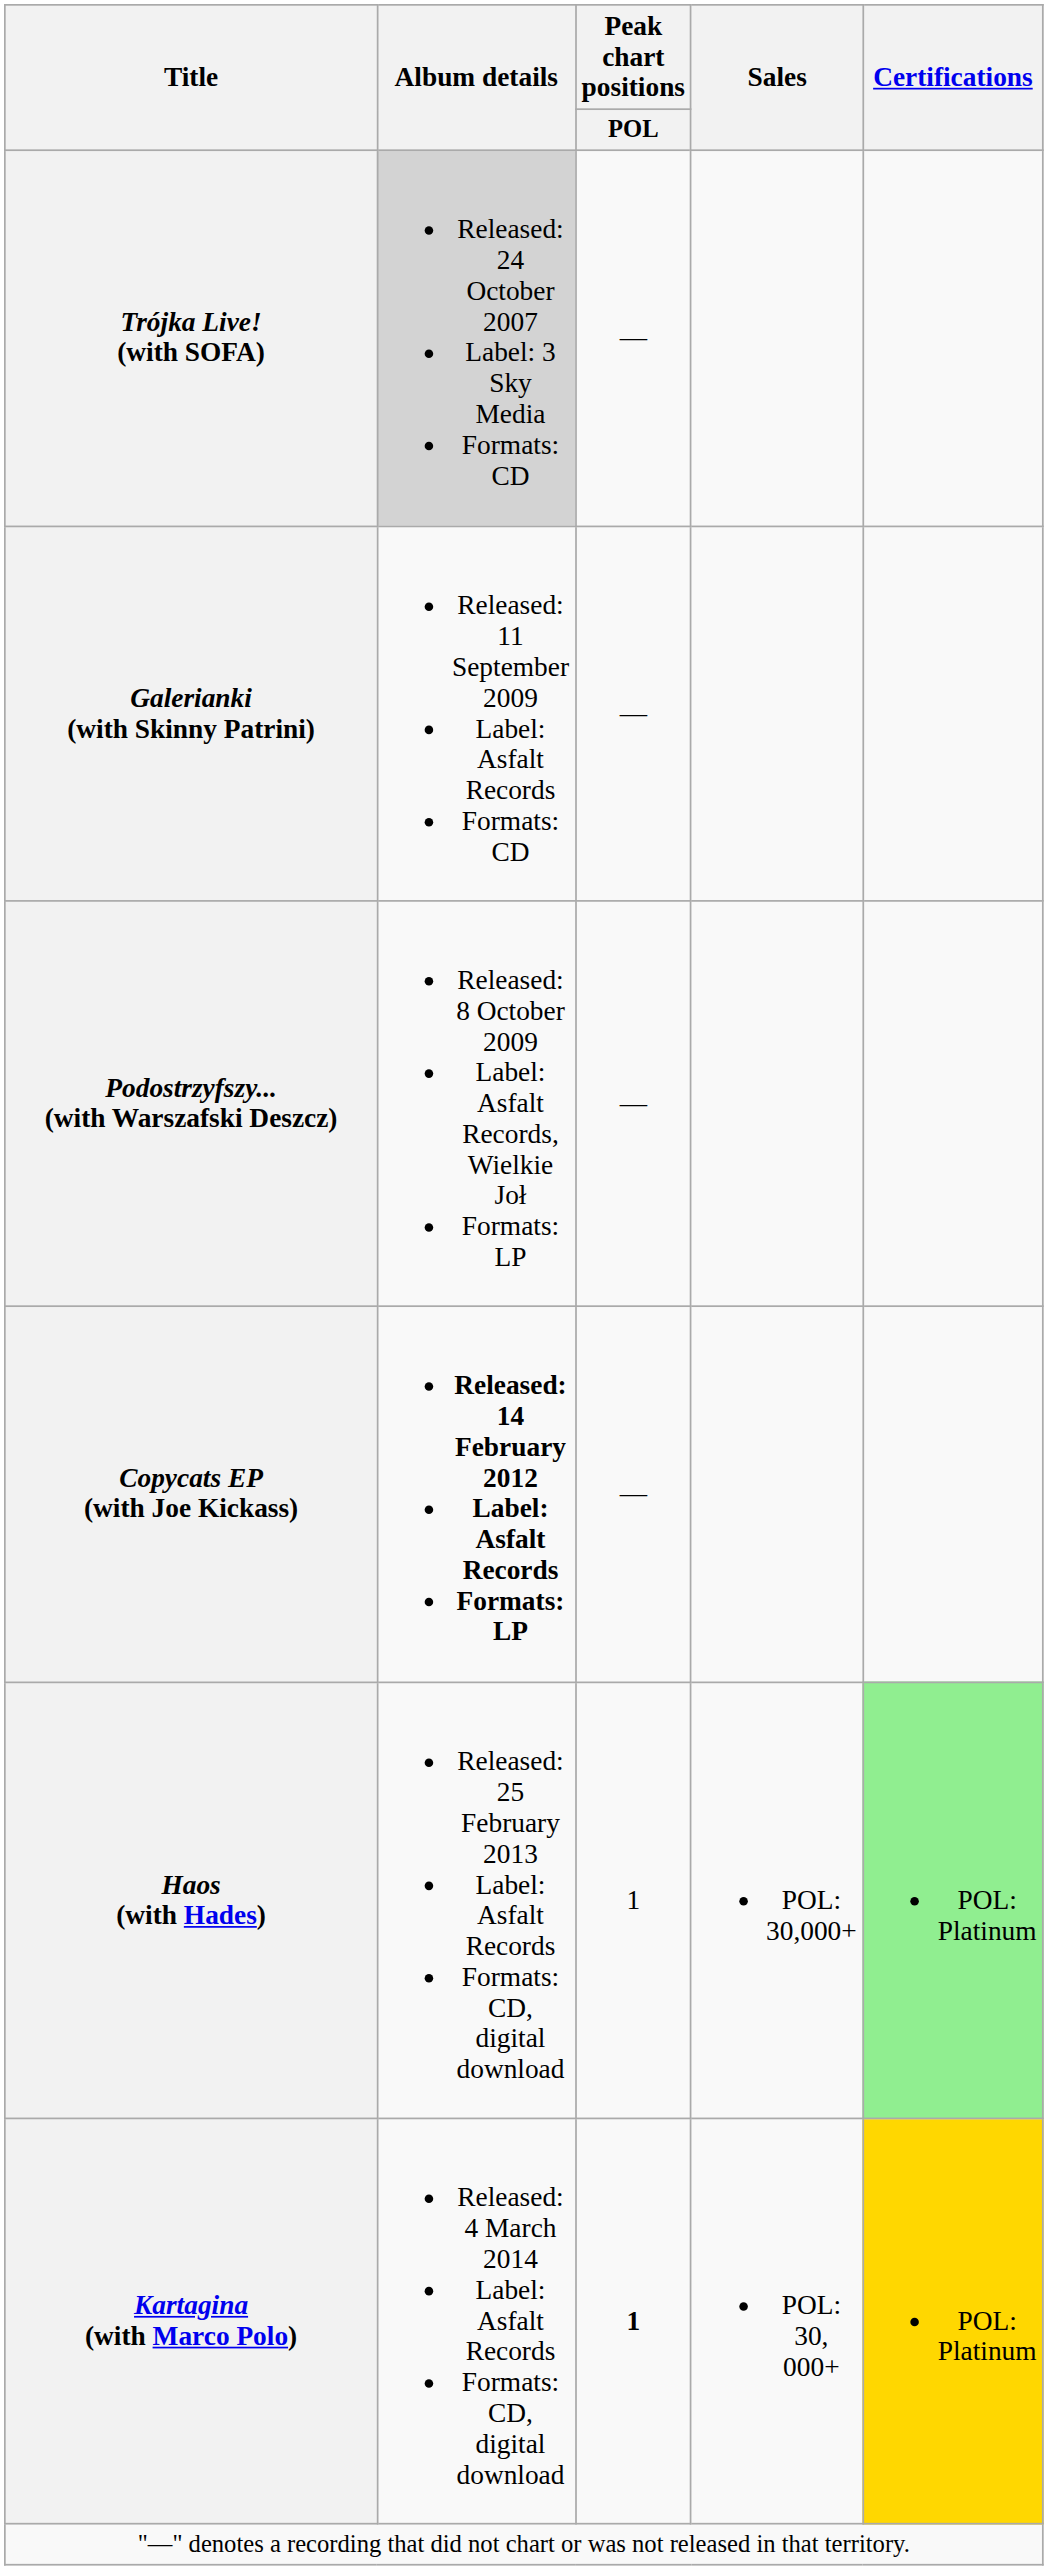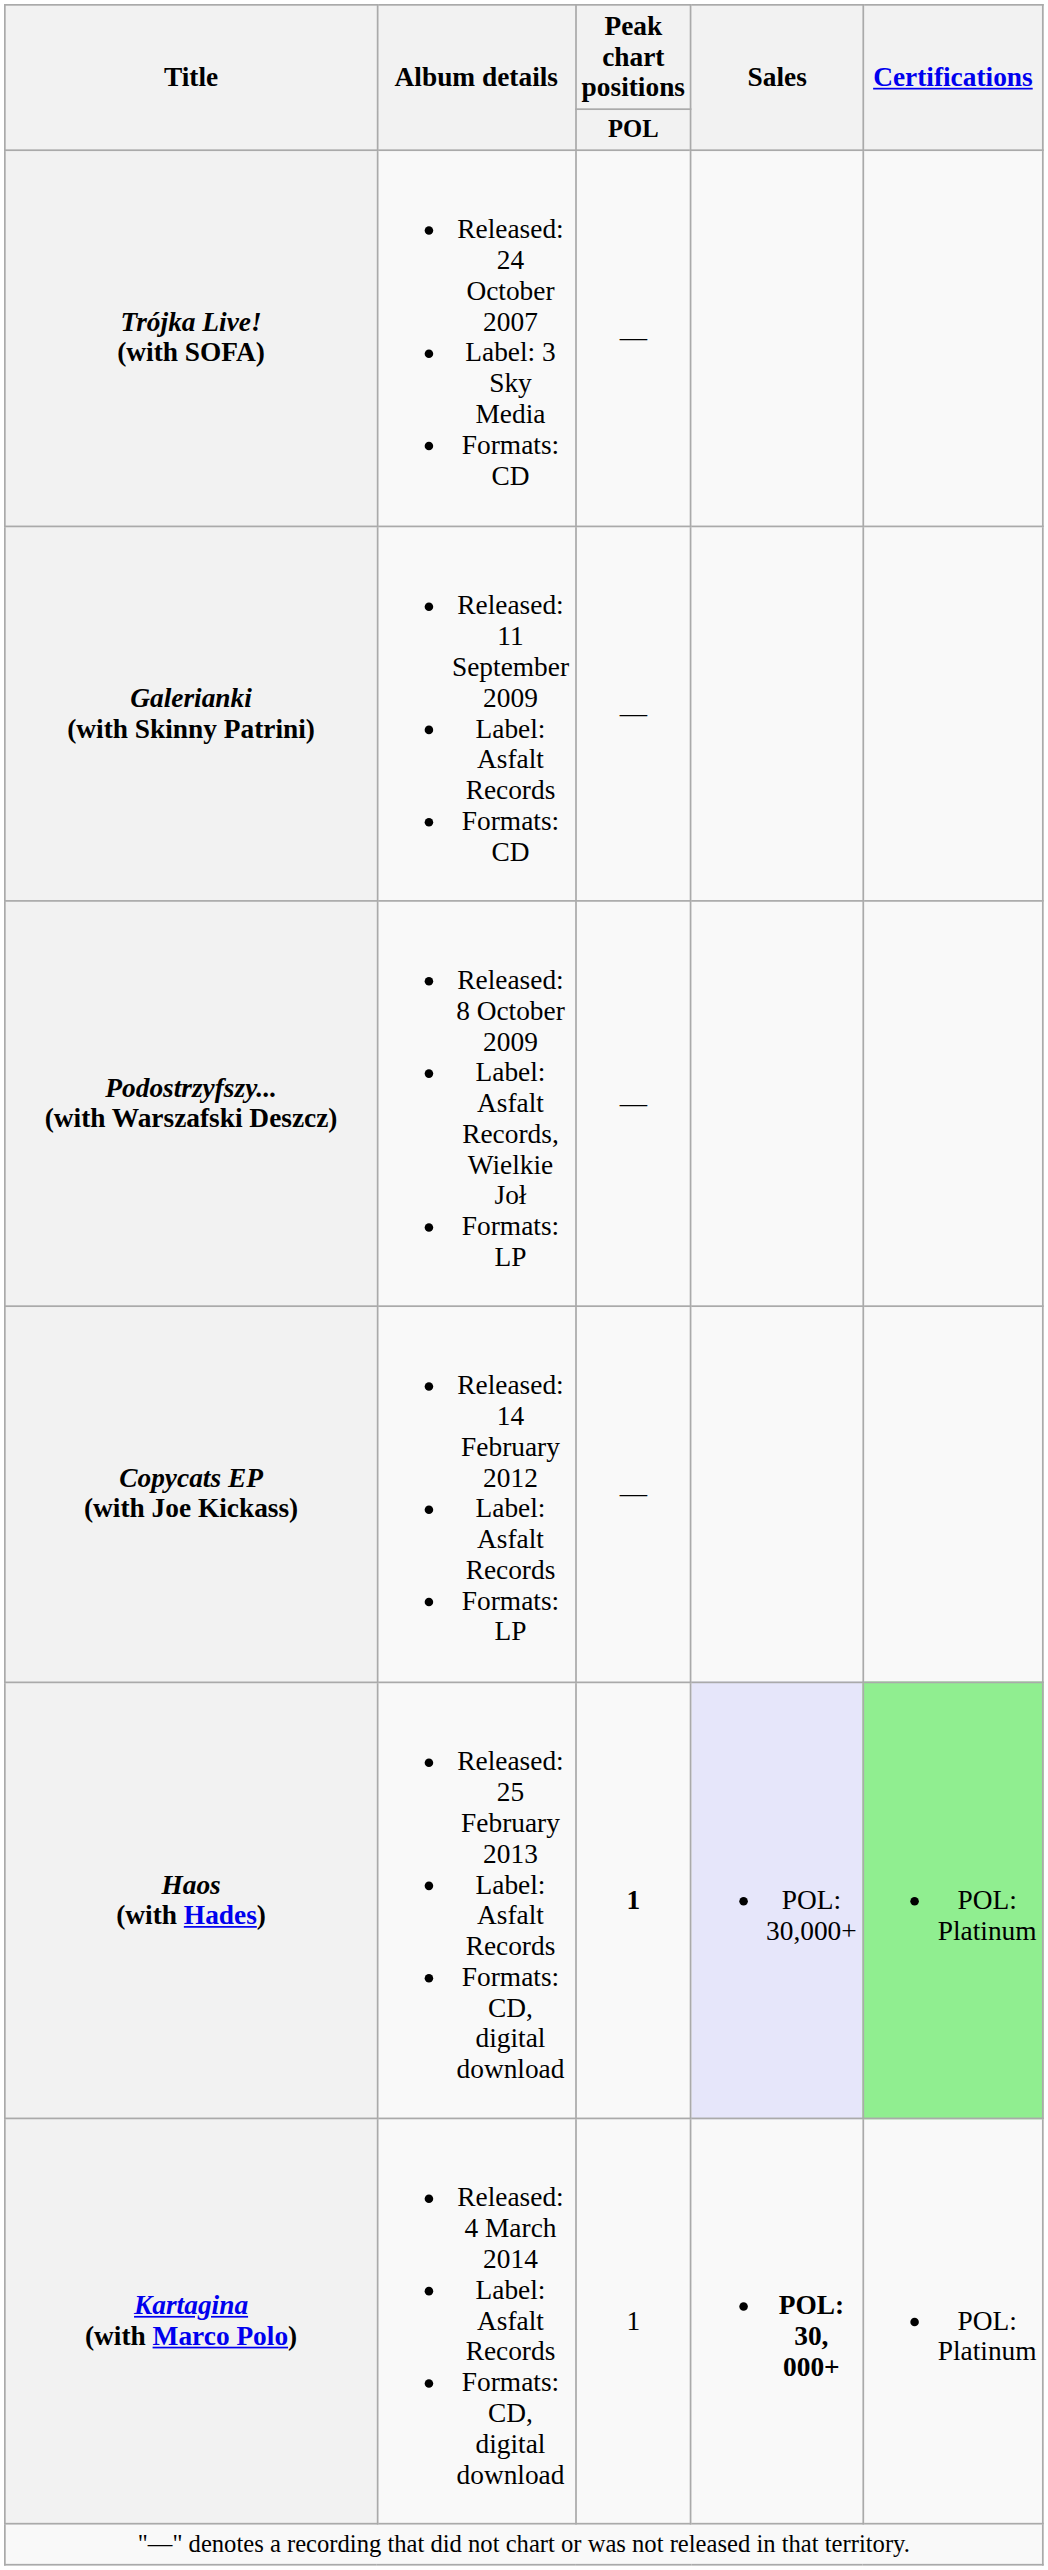(476, 353) lightgrey background -> (476, 353) no background
(476, 1510) bold -> (476, 1510) normal
(633, 1899) normal -> (633, 1899) bold
(777, 1915) no background -> (777, 1915) lavender background
(633, 2321) bold -> (633, 2321) normal
(777, 2337) normal -> (777, 2337) bold
(953, 2337) gold background -> (953, 2337) no background
